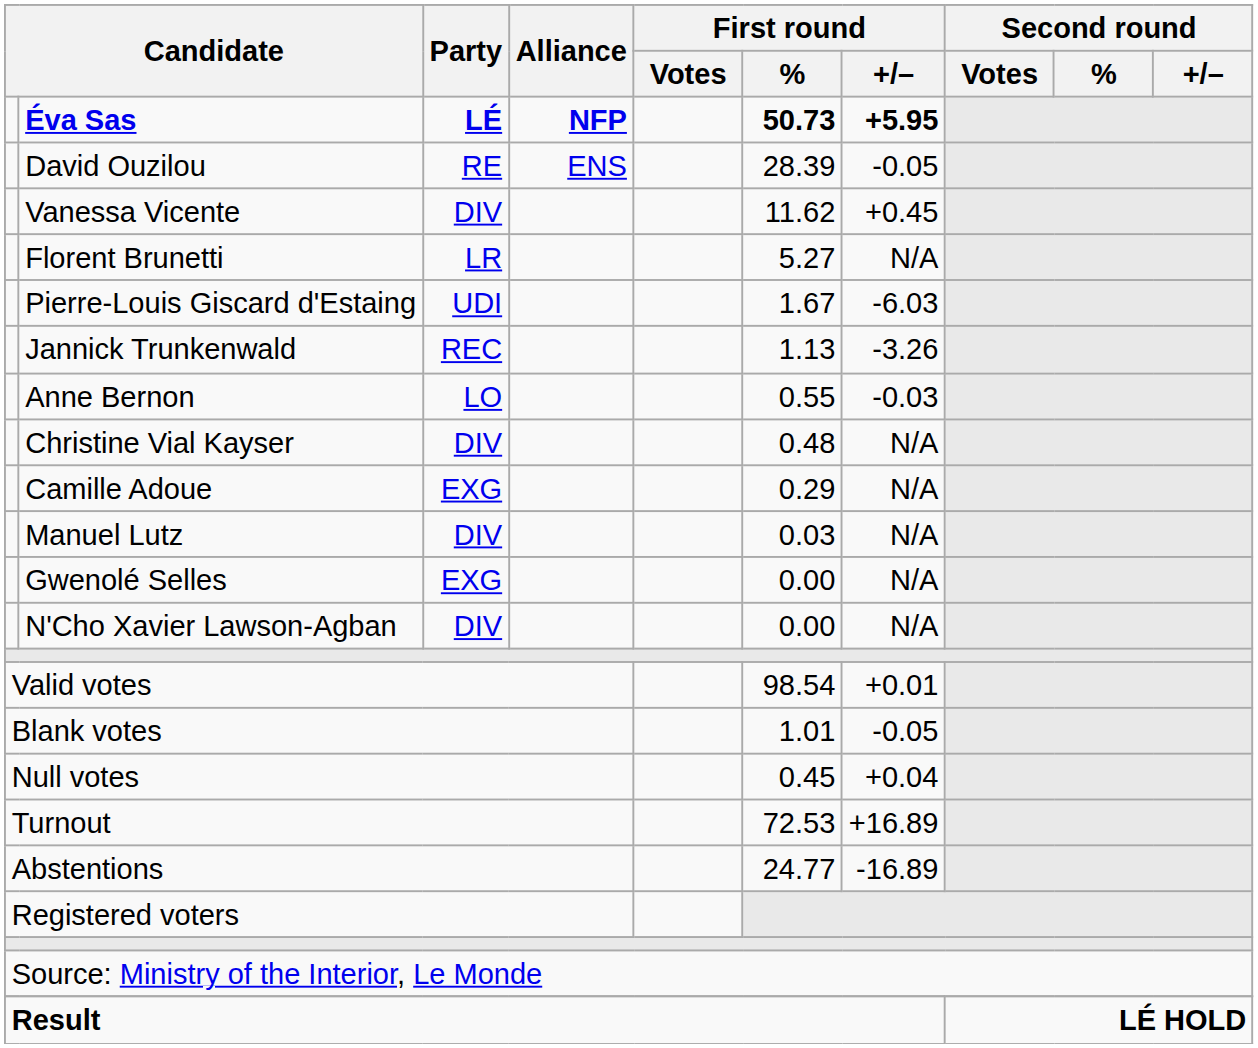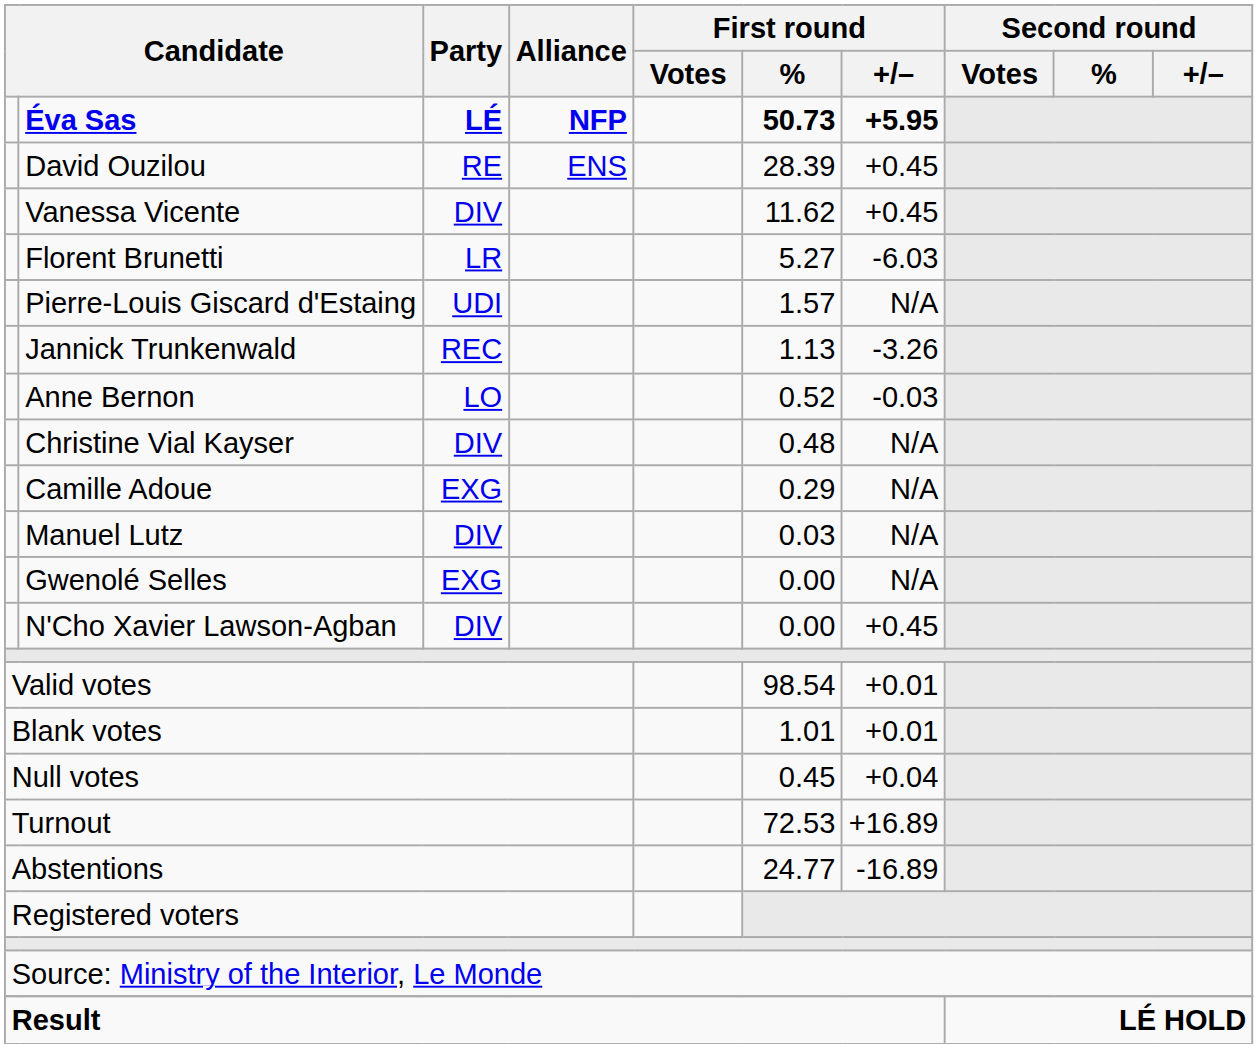(905, 166) -0.05 -> (902, 166) +0.45
(914, 258) N/A -> (905, 258) -6.03
(807, 304) 1.67 -> (807, 304) 1.57
(905, 304) -6.03 -> (914, 304) N/A
(807, 396) 0.55 -> (807, 396) 0.52
(914, 626) N/A -> (902, 626) +0.45
(905, 731) -0.05 -> (902, 731) +0.01
